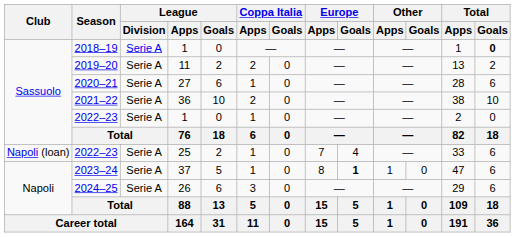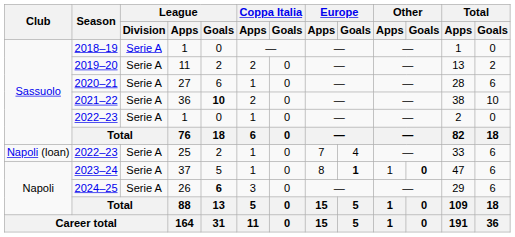(493, 48) bold -> (493, 48) normal
(219, 100) normal -> (219, 100) bold
(424, 170) normal -> (424, 170) bold
(219, 188) normal -> (219, 188) bold
